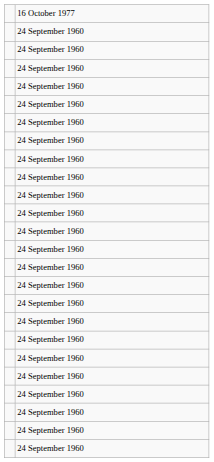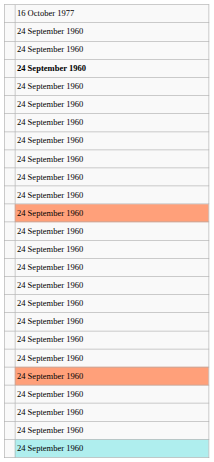(51, 68) normal -> (51, 68) bold
(51, 213) no background -> (50, 213) lightsalmon background
(51, 376) no background -> (50, 376) lightsalmon background
(51, 448) no background -> (50, 448) paleturquoise background
